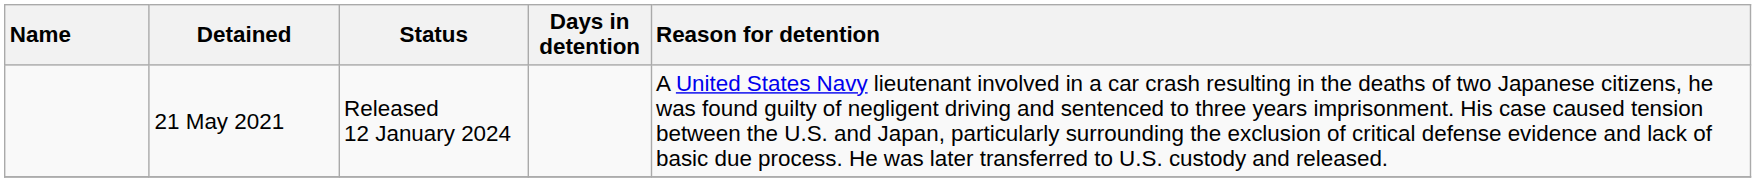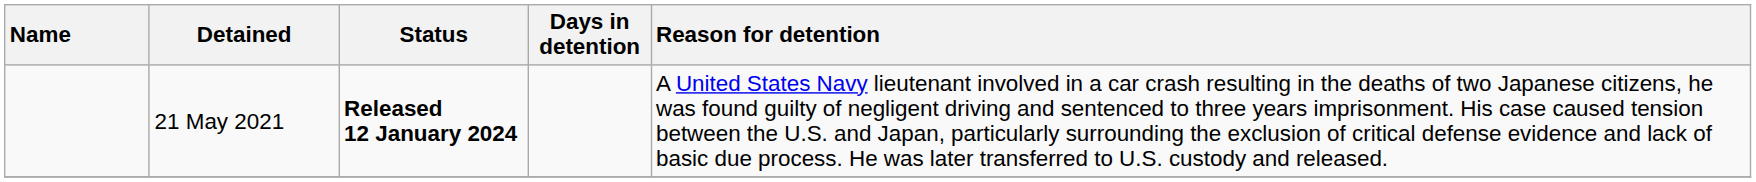(428, 120) normal -> (431, 120) bold
